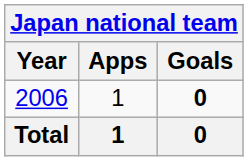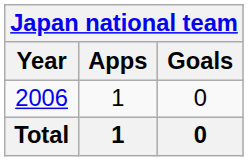(200, 98) bold -> (200, 98) normal
